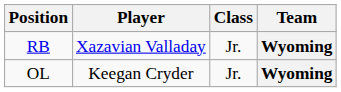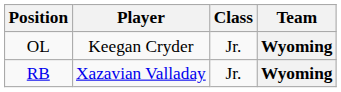rows swapped: (38, 45) <-> (38, 73)
